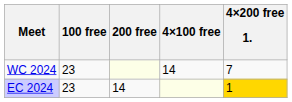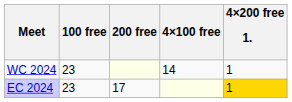(229, 69) 7 -> (229, 69) 1
(119, 88) 14 -> (119, 88) 17
